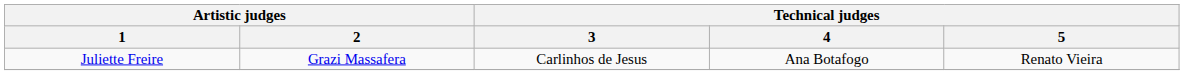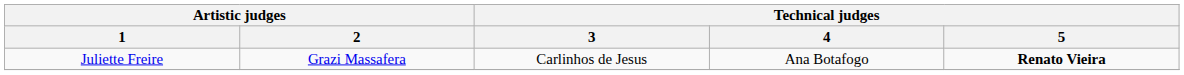(1062, 58) normal -> (1062, 58) bold
